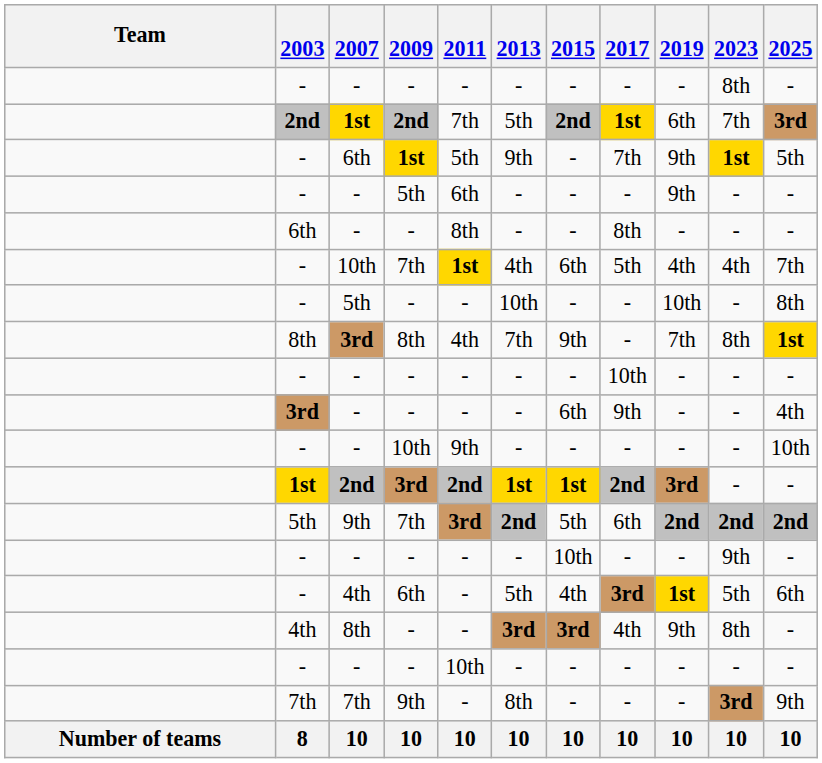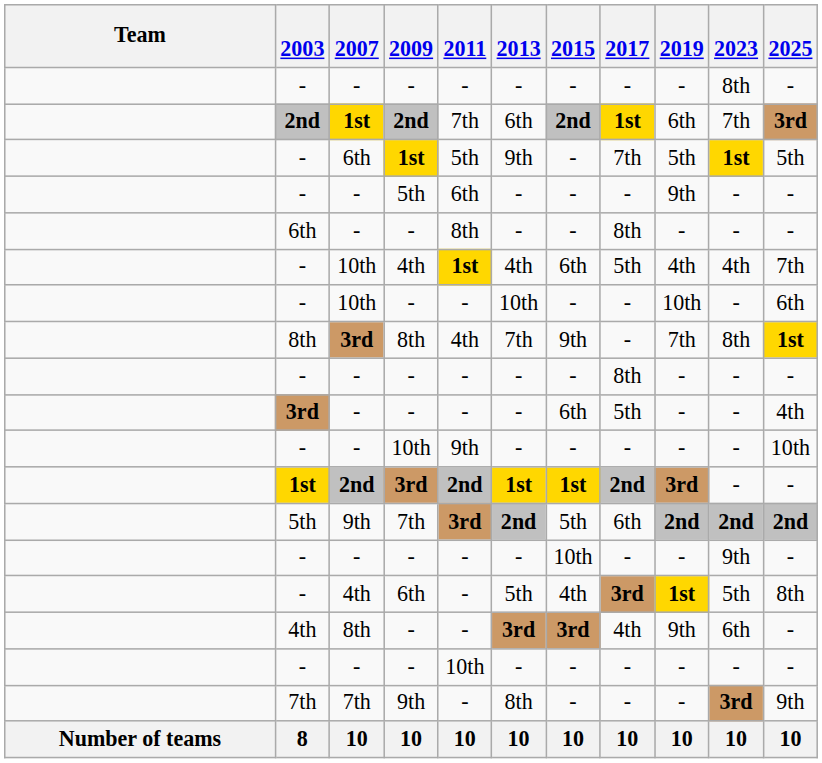(519, 121) 5th -> (519, 121) 6th
(682, 158) 9th -> (682, 158) 5th
(411, 267) 7th -> (411, 267) 4th
(357, 303) 5th -> (357, 303) 10th
(790, 303) 8th -> (790, 303) 6th
(627, 376) 10th -> (627, 376) 8th
(627, 412) 9th -> (627, 412) 5th
(790, 594) 6th -> (790, 594) 8th
(736, 630) 8th -> (736, 630) 6th
